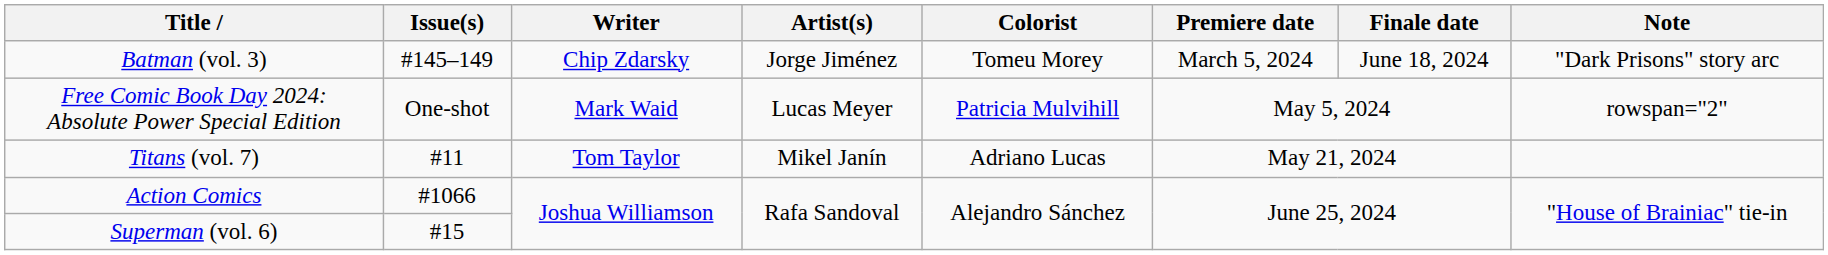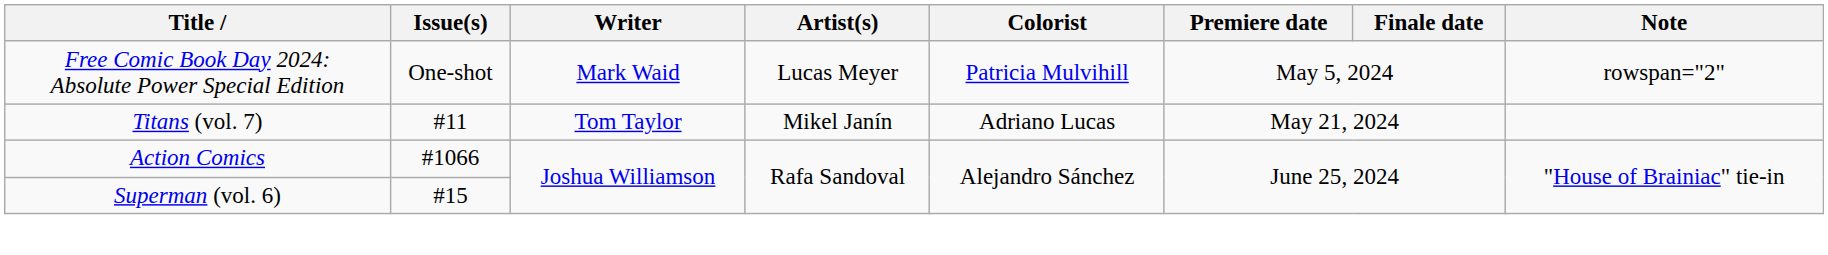- row: (194, 59)
